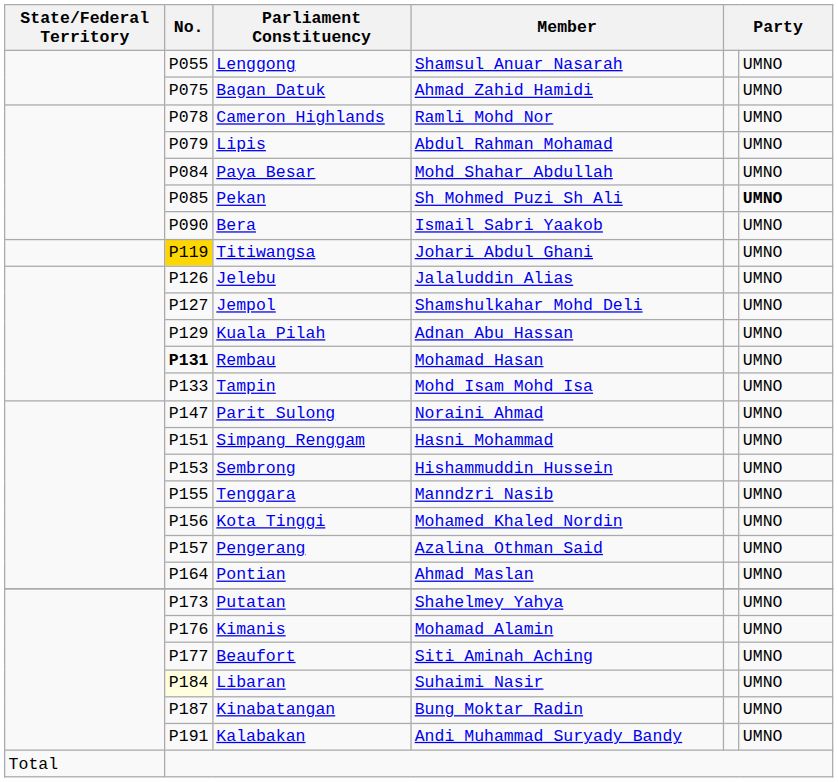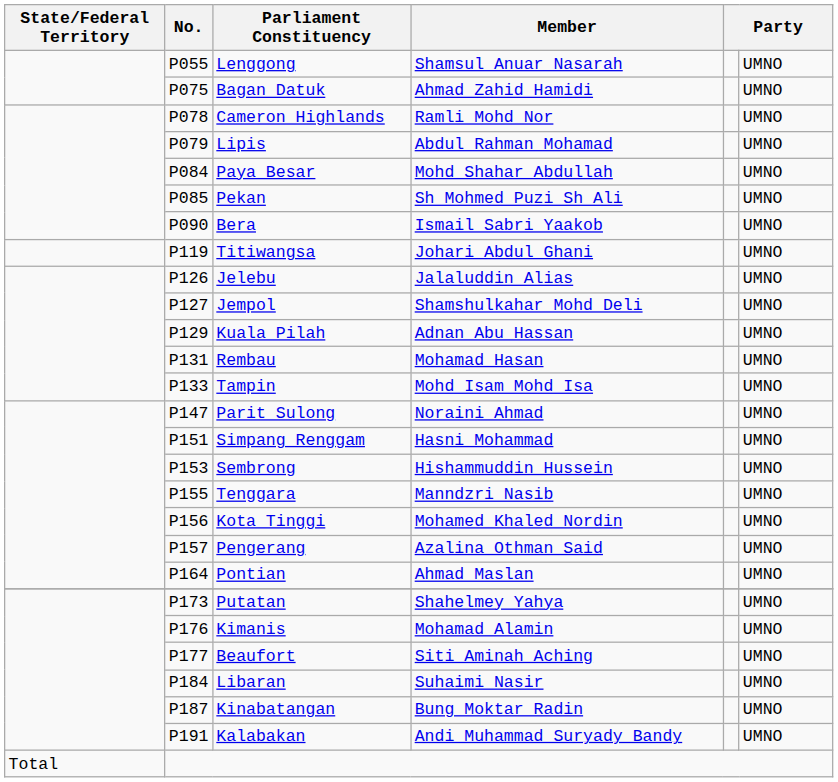(763, 199) bold -> (763, 199) normal
(189, 252) gold background -> (189, 252) no background
(189, 360) bold -> (189, 360) normal
(189, 683) lightyellow background -> (189, 683) no background
